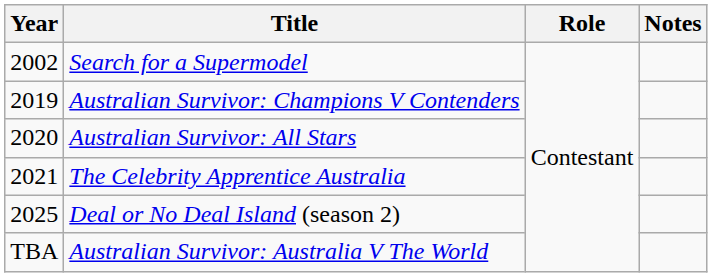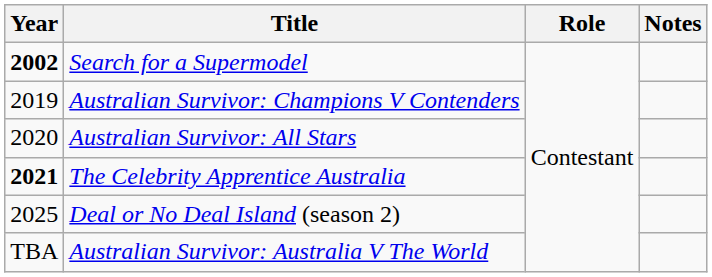(34, 61) normal -> (34, 61) bold
(34, 175) normal -> (34, 175) bold
